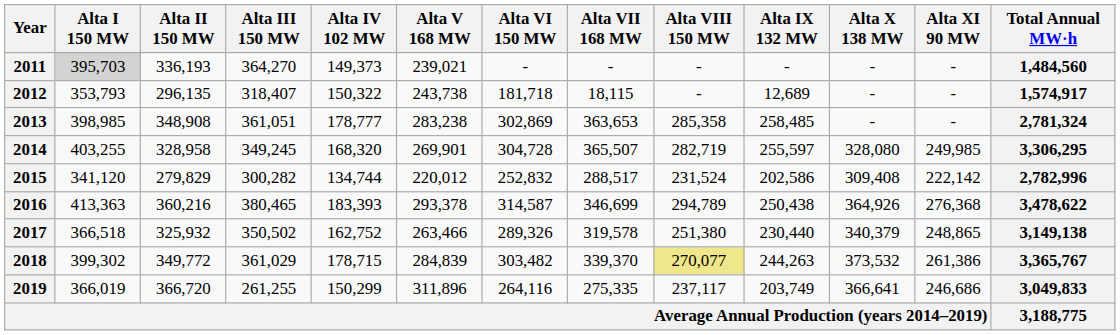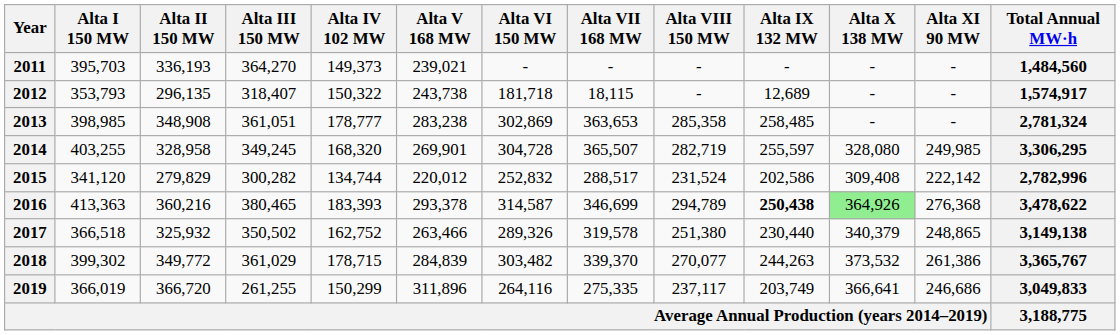(98, 66) lightgrey background -> (98, 66) no background
(787, 205) normal -> (787, 205) bold
(872, 205) no background -> (872, 205) lightgreen background
(699, 260) khaki background -> (699, 260) no background
